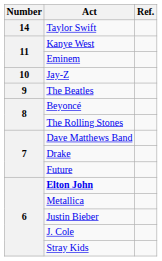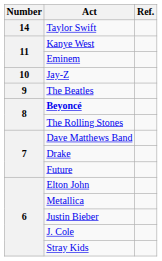(64, 106) normal -> (64, 106) bold
(70, 185) bold -> (68, 185) normal
